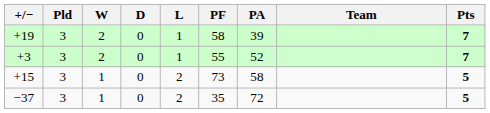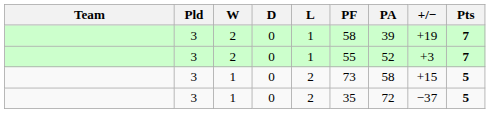columns swapped: (361, 14) <-> (24, 14)
